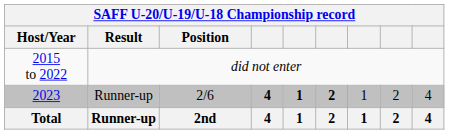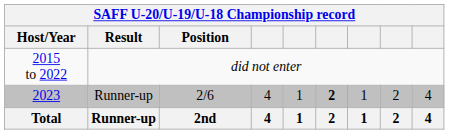(267, 96) bold -> (267, 96) normal
(300, 96) bold -> (300, 96) normal
